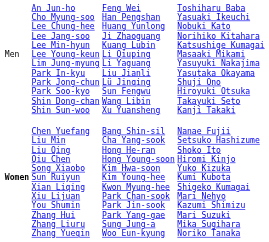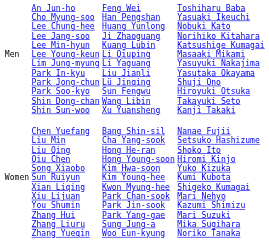(17, 178) bold -> (17, 178) normal
